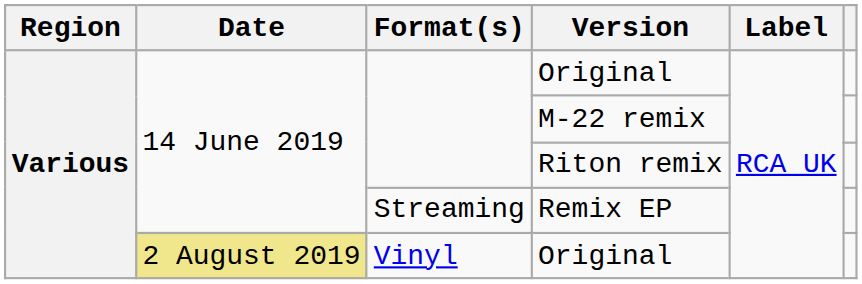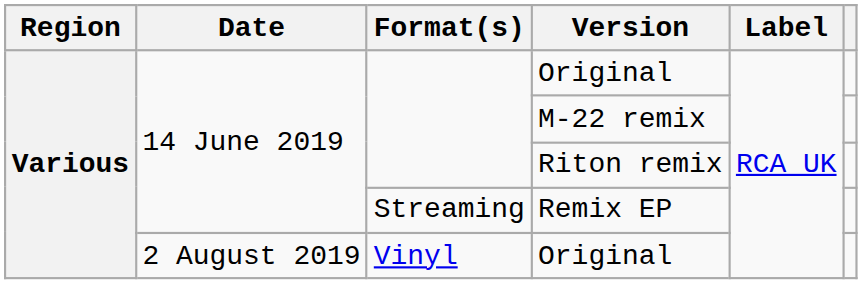(251, 256) khaki background -> (251, 256) no background
